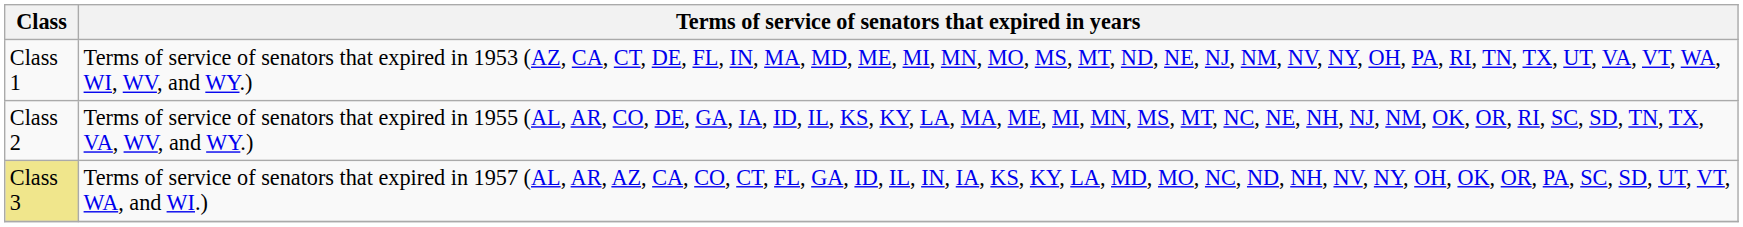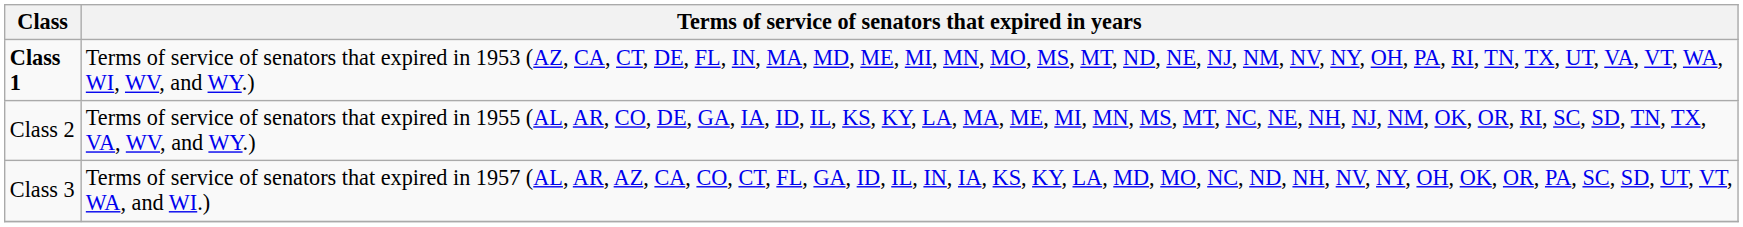(34, 69) normal -> (35, 69) bold
(34, 190) khaki background -> (42, 190) no background
